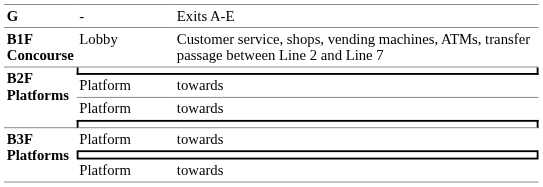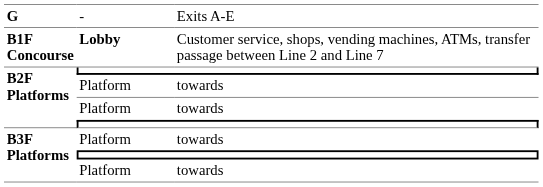(99, 38) normal -> (100, 38) bold
